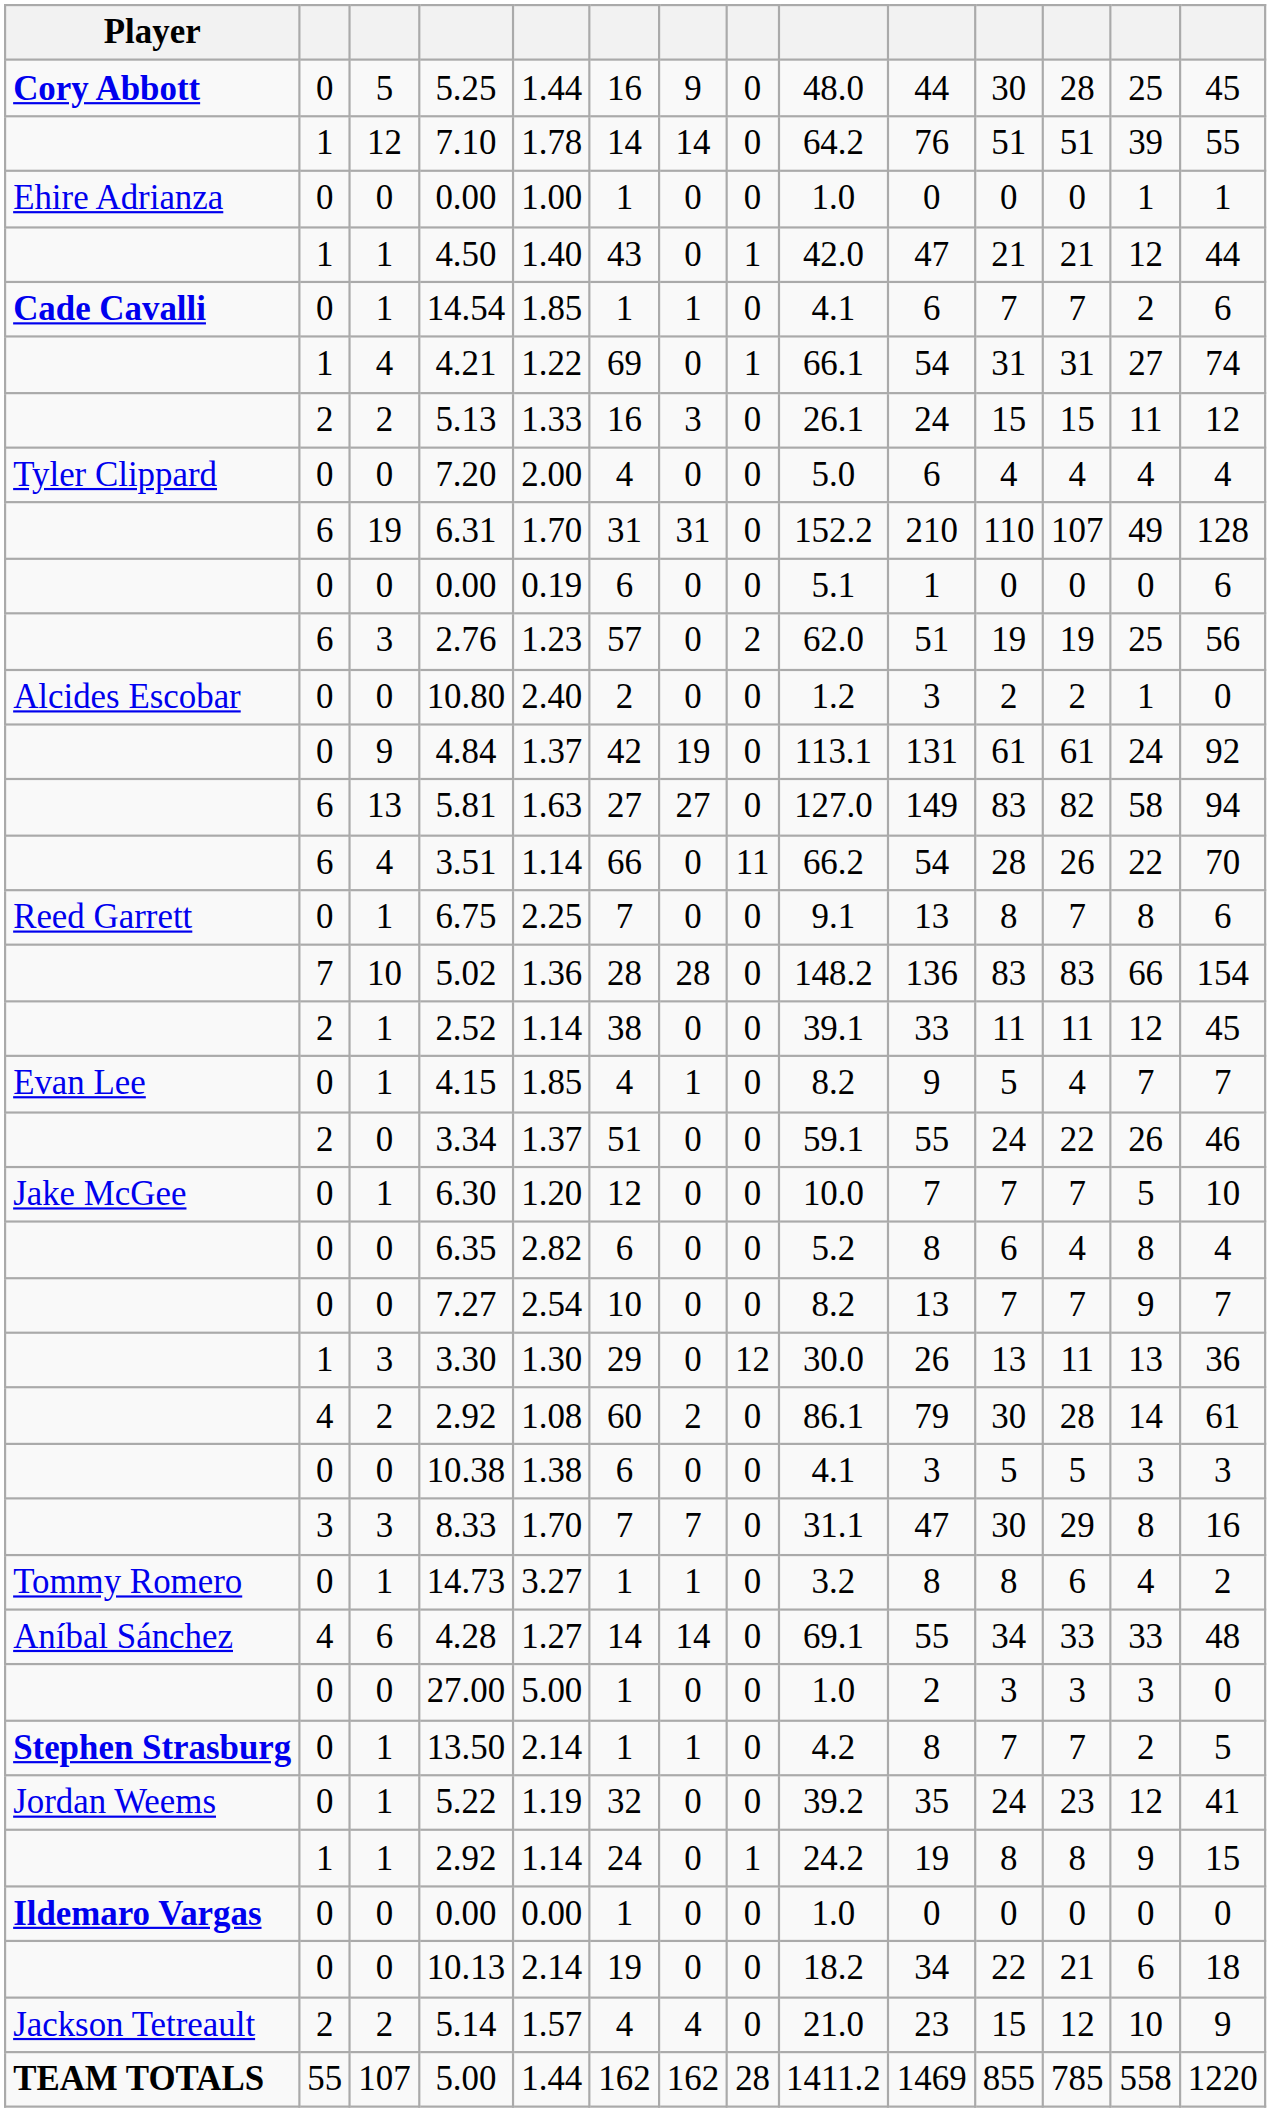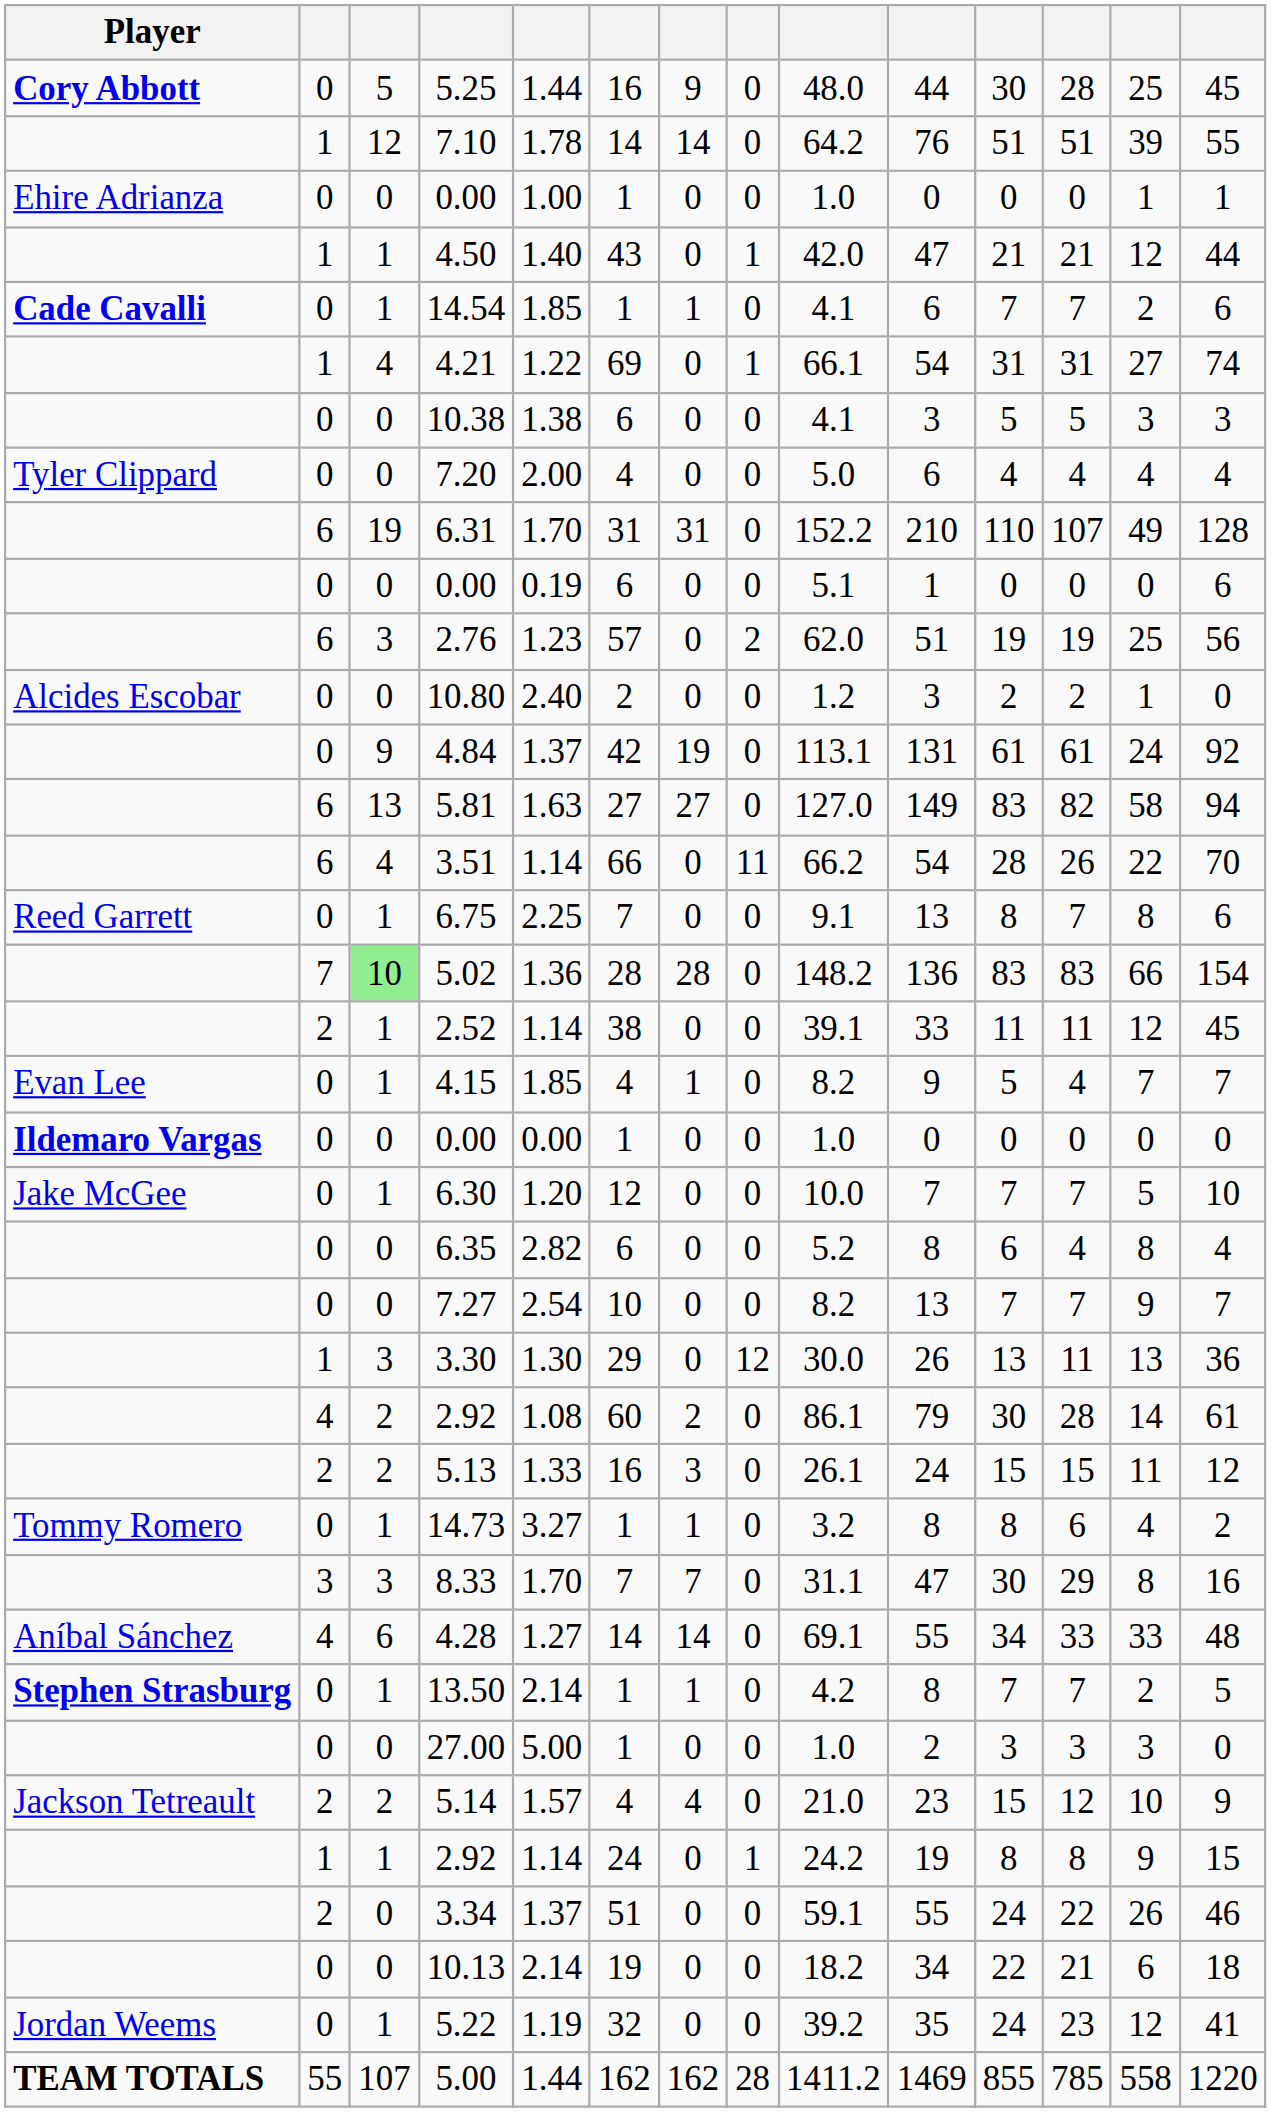rows swapped: (152, 1471) <-> (152, 420)
(384, 972) no background -> (384, 972) lightgreen background
rows swapped: (152, 1139) <-> (137, 1912)
rows swapped: (128, 1581) <-> (152, 1526)
rows swapped: (152, 1692) <-> (152, 1747)
rows swapped: (134, 2023) <-> (115, 1802)
